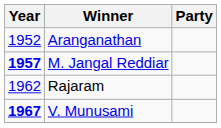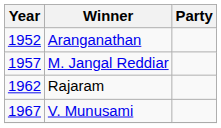(24, 63) bold -> (24, 63) normal
(24, 110) bold -> (24, 110) normal
